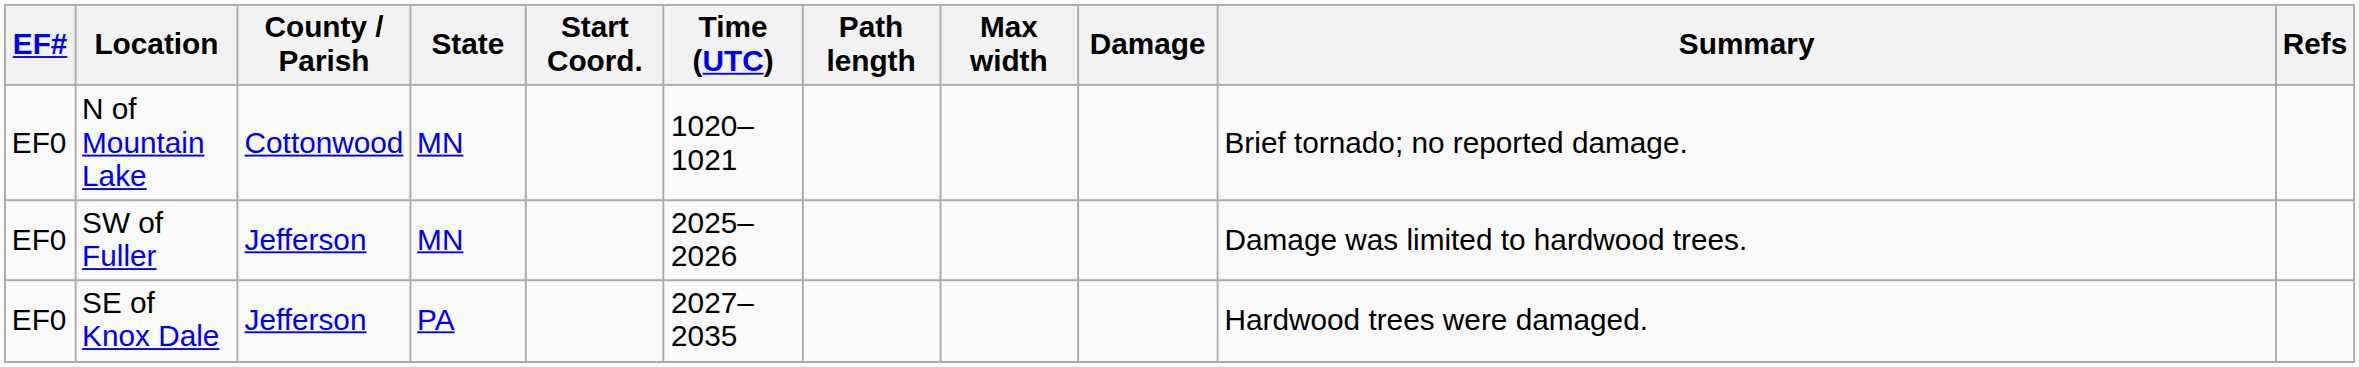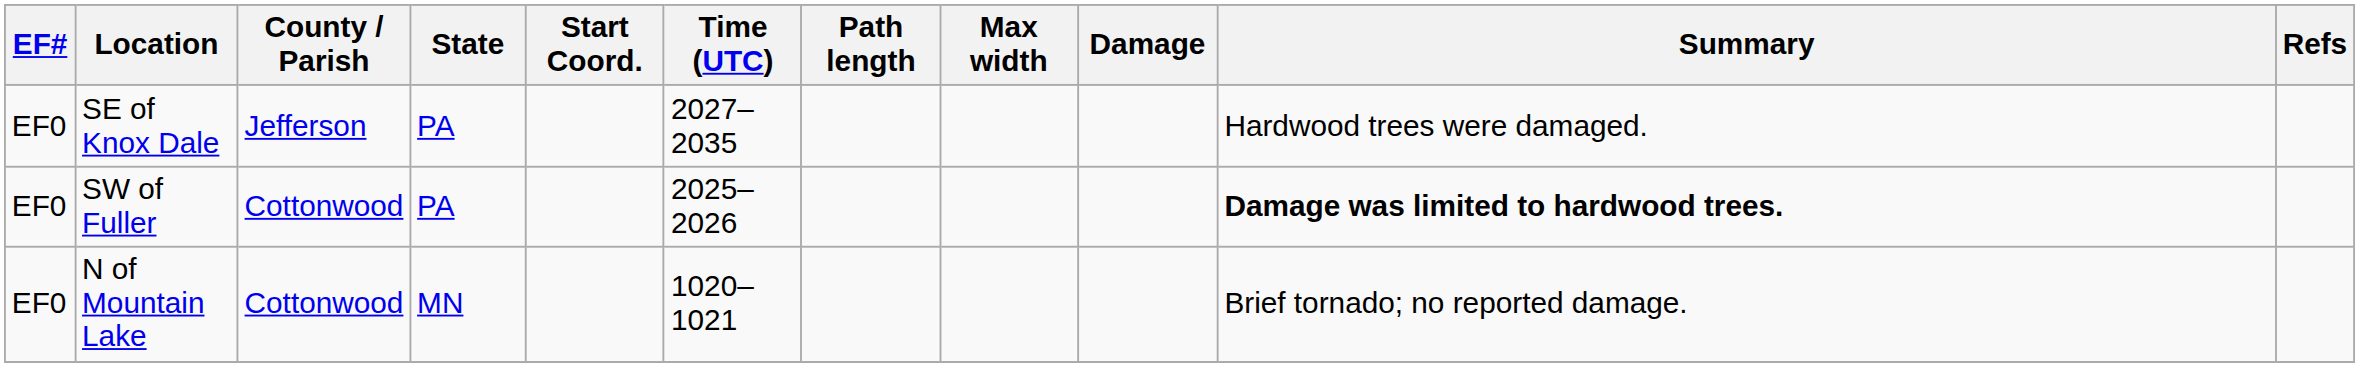rows swapped: (143, 142) <-> (151, 320)
(306, 239) Jefferson -> (324, 206) Cottonwood
(440, 239) MN -> (436, 206) PA
(1486, 239) normal -> (1504, 206) bold
